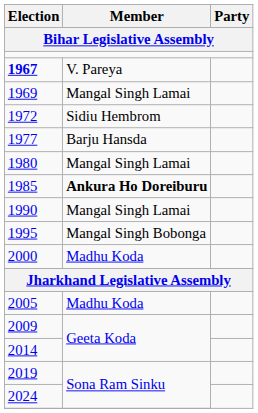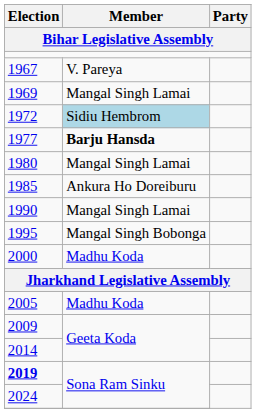(23, 69) bold -> (23, 69) normal
(113, 116) no background -> (113, 116) lightblue background
(106, 139) normal -> (111, 139) bold
(137, 186) bold -> (131, 186) normal
(23, 373) normal -> (23, 373) bold
